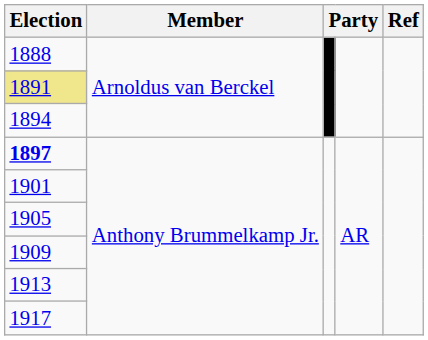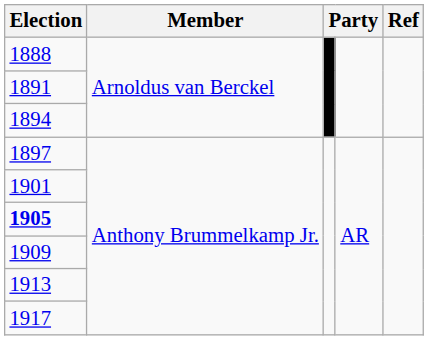(30, 86) khaki background -> (30, 86) no background
(30, 152) bold -> (30, 152) normal
(30, 218) normal -> (30, 218) bold
